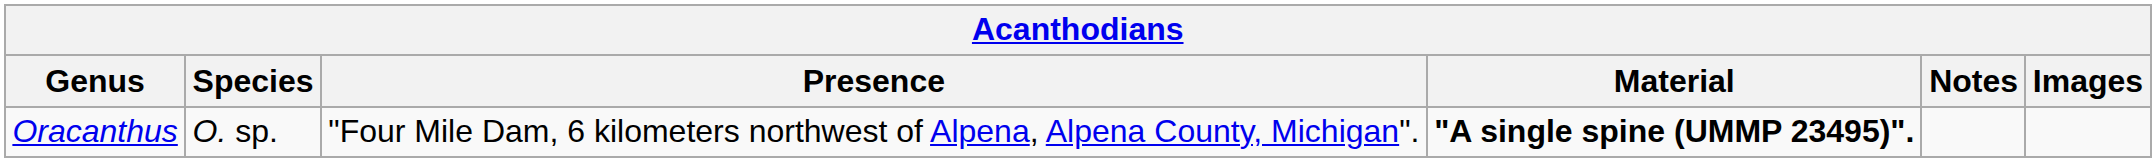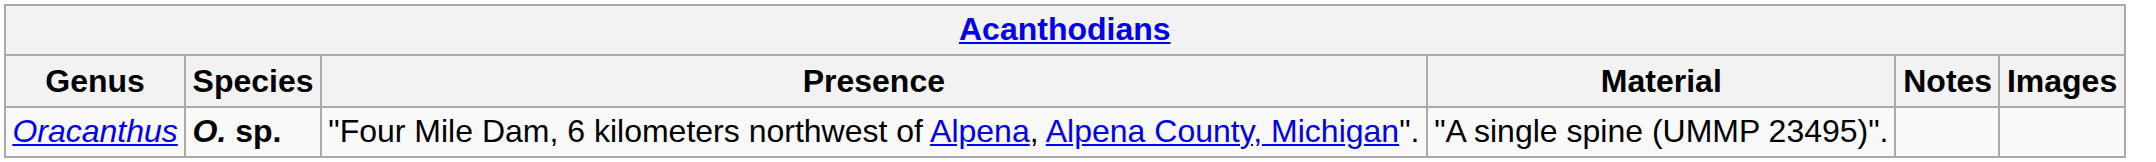(235, 131) normal -> (237, 131) bold
(1674, 131) bold -> (1661, 131) normal
